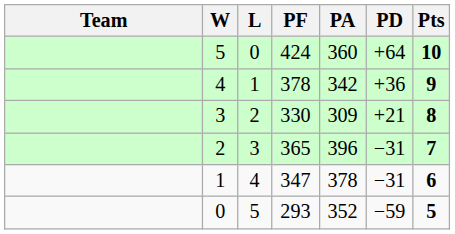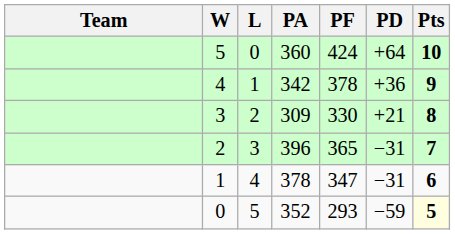columns swapped: (295, 20) <-> (343, 20)
(431, 212) no background -> (431, 212) lightyellow background
